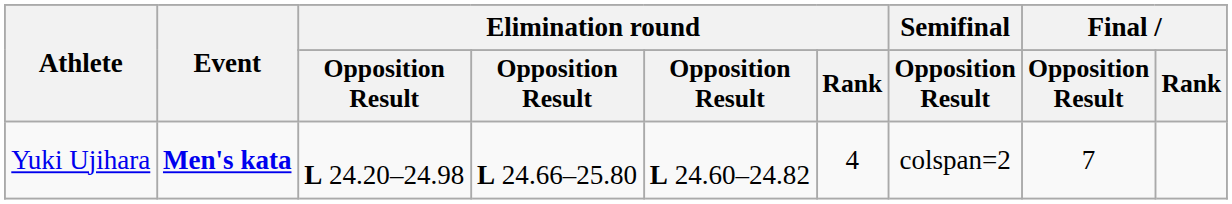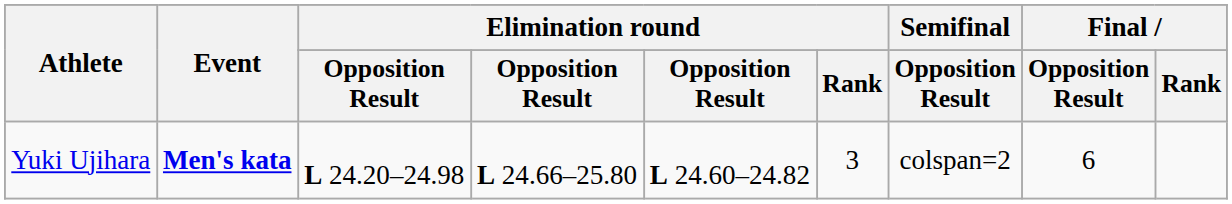(852, 160) 4 -> (852, 160) 3
(1089, 160) 7 -> (1089, 160) 6
